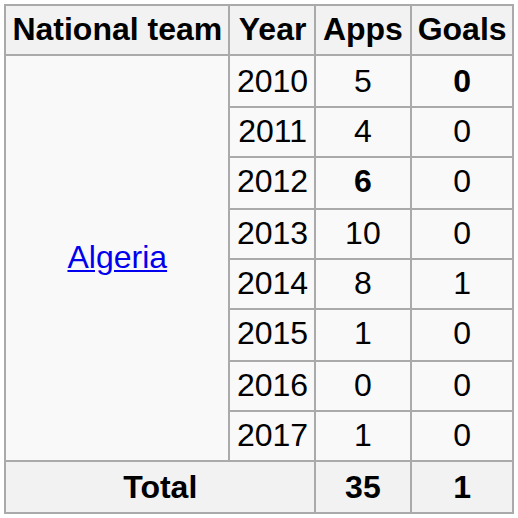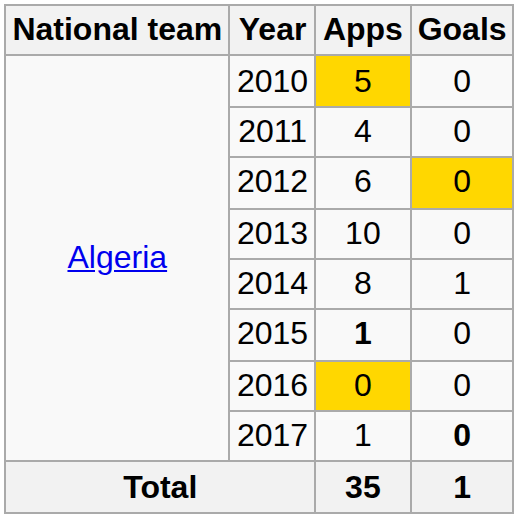(363, 80) no background -> (363, 80) gold background
(462, 80) bold -> (462, 80) normal
(363, 182) bold -> (363, 182) normal
(462, 182) no background -> (462, 182) gold background
(363, 334) normal -> (363, 334) bold
(363, 385) no background -> (363, 385) gold background
(462, 435) normal -> (462, 435) bold
